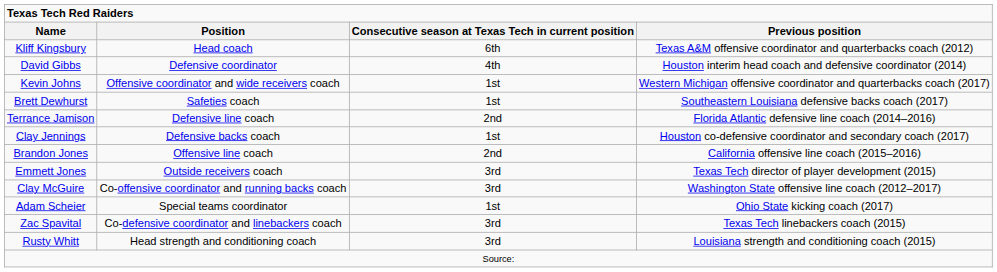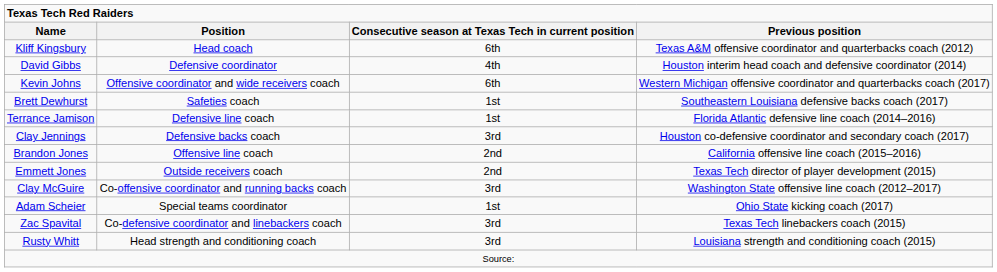(493, 84) 1st -> (493, 84) 6th
(493, 119) 2nd -> (493, 119) 1st
(493, 136) 1st -> (493, 136) 3rd
(493, 171) 3rd -> (493, 171) 2nd
